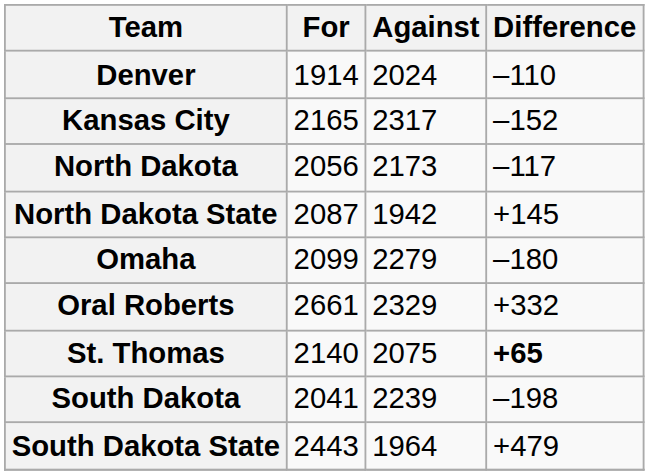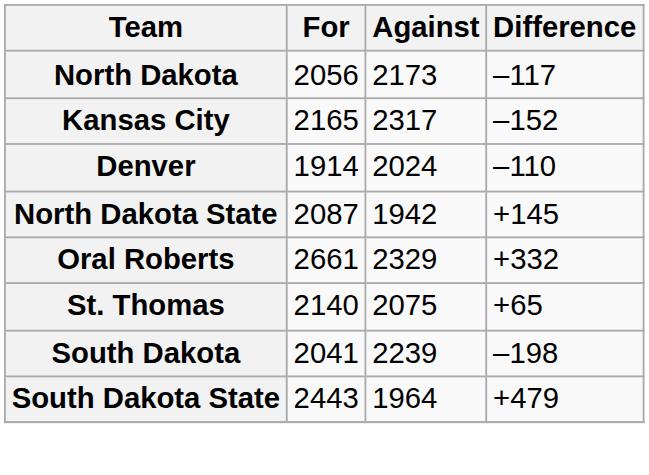rows swapped: (146, 74) <-> (146, 167)
- row: (146, 259)
(518, 352) bold -> (518, 306) normal
